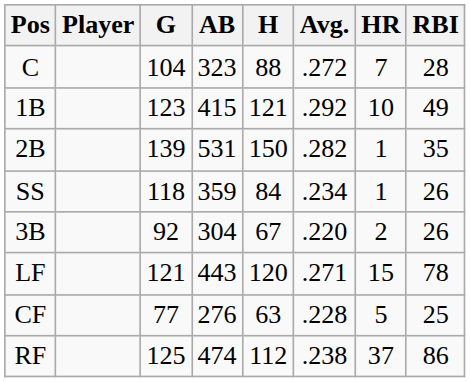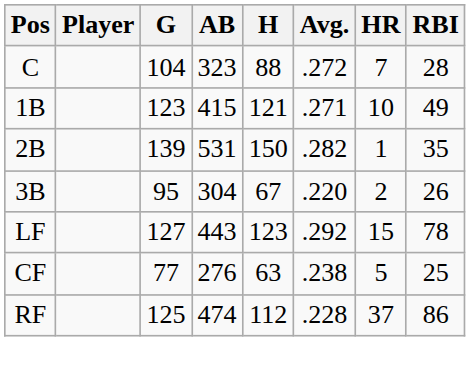(325, 107) .292 -> (325, 107) .271
- row: (30, 190)
(166, 231) 92 -> (166, 190) 95
(166, 273) 121 -> (166, 231) 127
(268, 273) 120 -> (268, 231) 123
(325, 273) .271 -> (325, 231) .292
(325, 314) .228 -> (325, 273) .238
(325, 356) .238 -> (325, 314) .228
